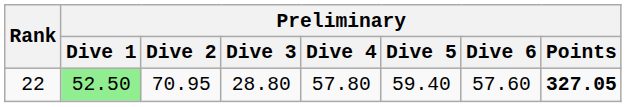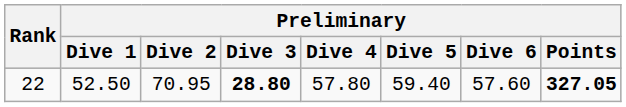(101, 85) lightgreen background -> (101, 85) no background
(261, 85) normal -> (261, 85) bold
